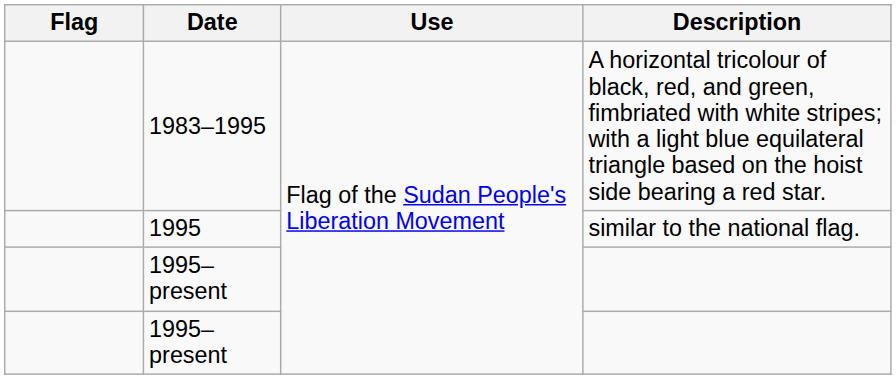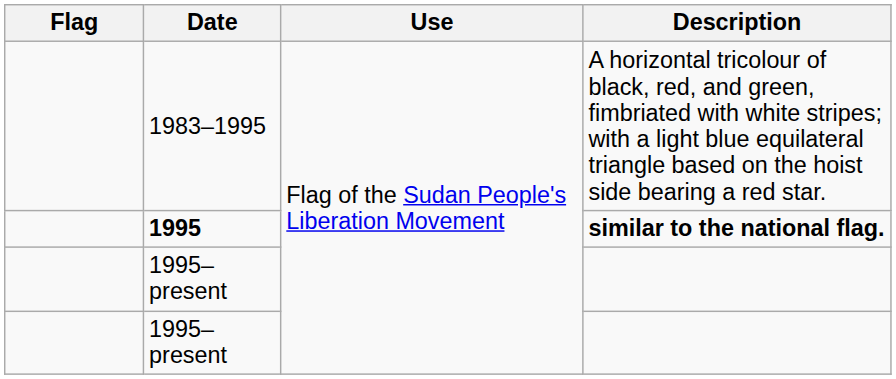(175, 228) normal -> (175, 228) bold
(724, 228) normal -> (736, 228) bold
